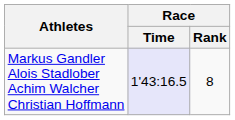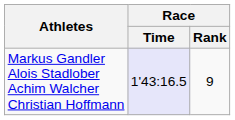(210, 82) 8 -> (210, 82) 9
